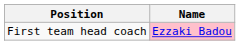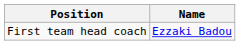(192, 31) pink background -> (192, 31) no background
